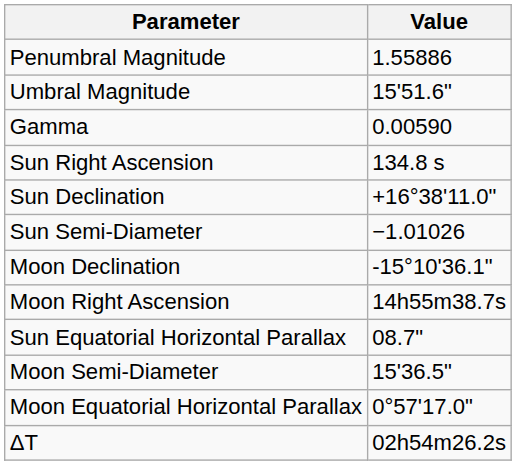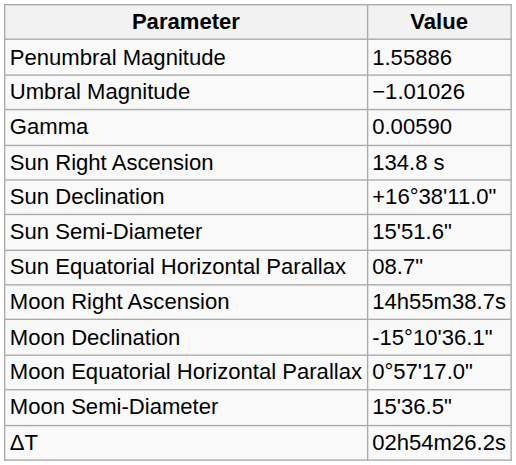(412, 92) 15'51.6" -> (419, 92) −1.01026
(419, 232) −1.01026 -> (412, 232) 15'51.6"
rows swapped: (178, 337) <-> (95, 267)
rows swapped: (114, 372) <-> (186, 407)
